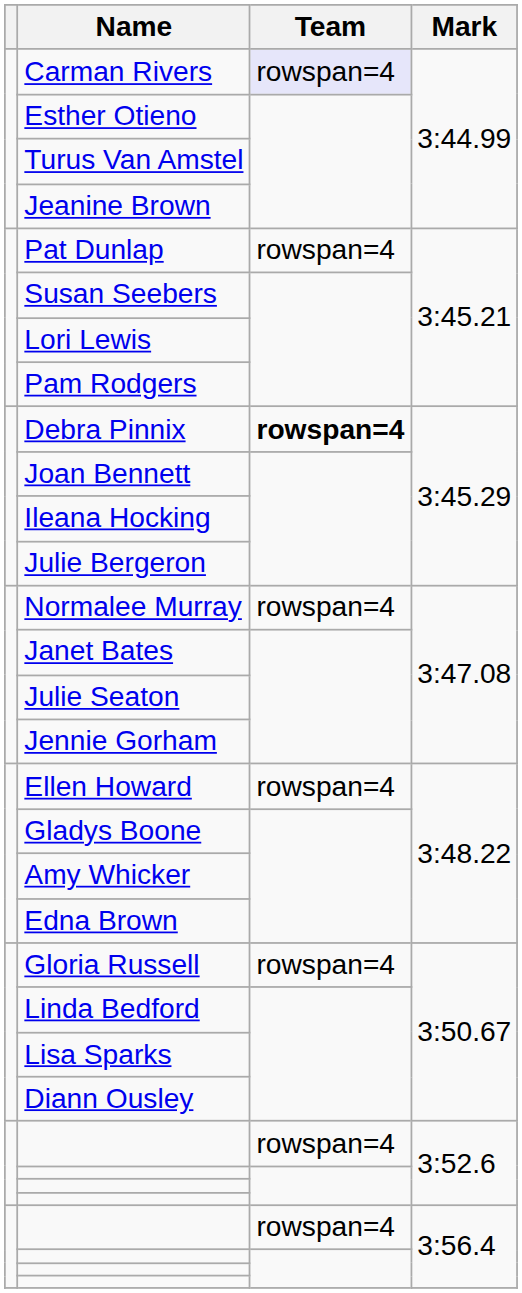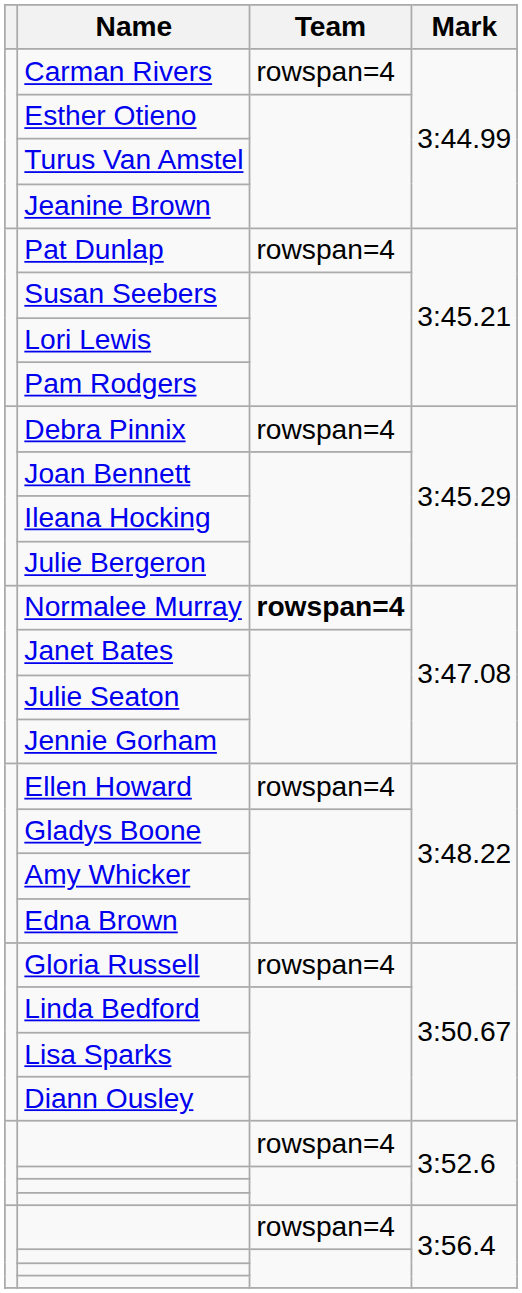(326, 71) lavender background -> (326, 71) no background
(330, 428) bold -> (326, 428) normal
(326, 607) normal -> (330, 607) bold
